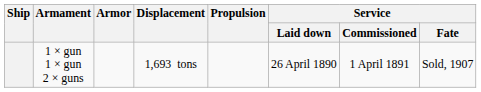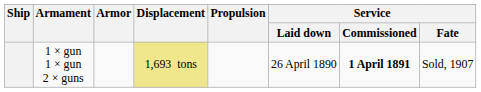(171, 64) no background -> (171, 64) khaki background
(379, 64) normal -> (379, 64) bold
